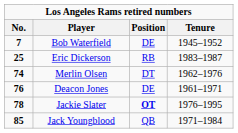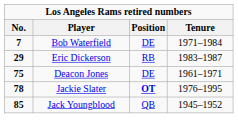(200, 43) 1945–1952 -> (200, 43) 1971–1984
(19, 58) 25 -> (19, 58) 29
- row: (81, 74)
(19, 89) 76 -> (19, 74) 75
(200, 120) 1971–1984 -> (200, 105) 1945–1952
